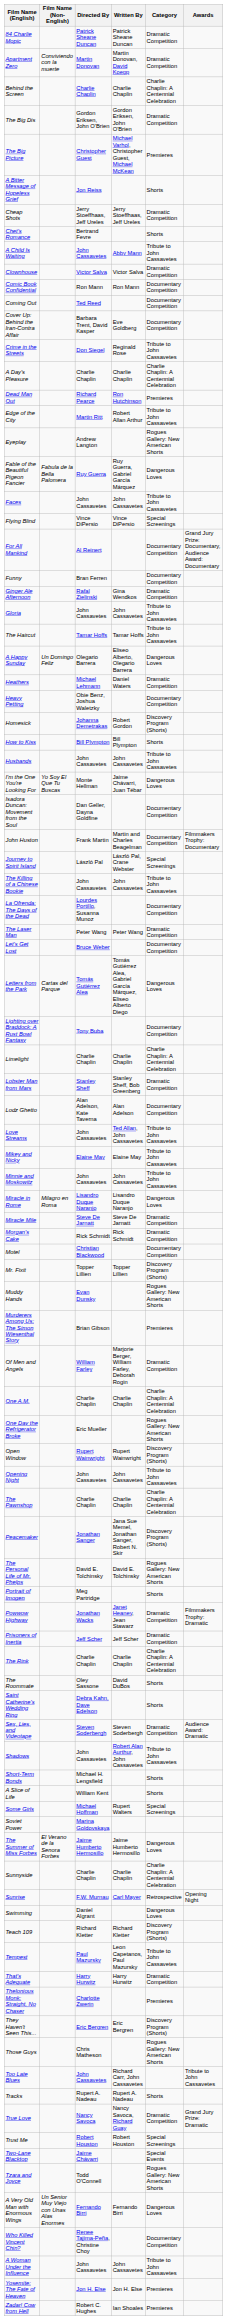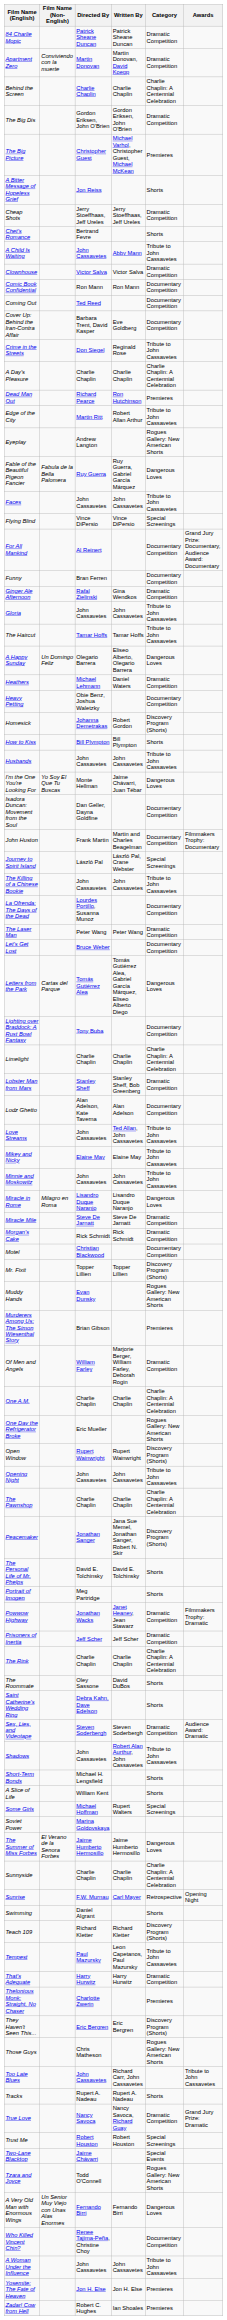(163, 1572) Rogues Gallery: New American Shorts -> (155, 1572) Shorts
(161, 1913) Dangerous Loves -> (155, 1913) Shorts
